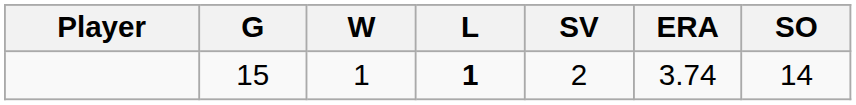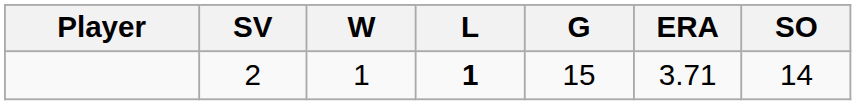columns swapped: (253, 27) <-> (579, 27)
(688, 74) 3.74 -> (688, 74) 3.71
